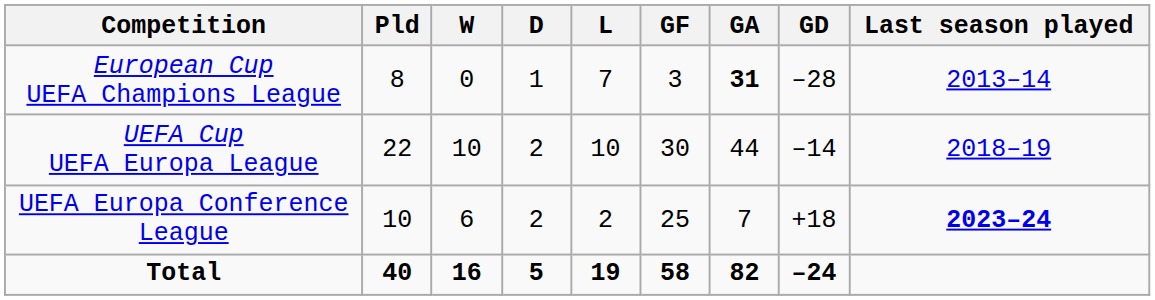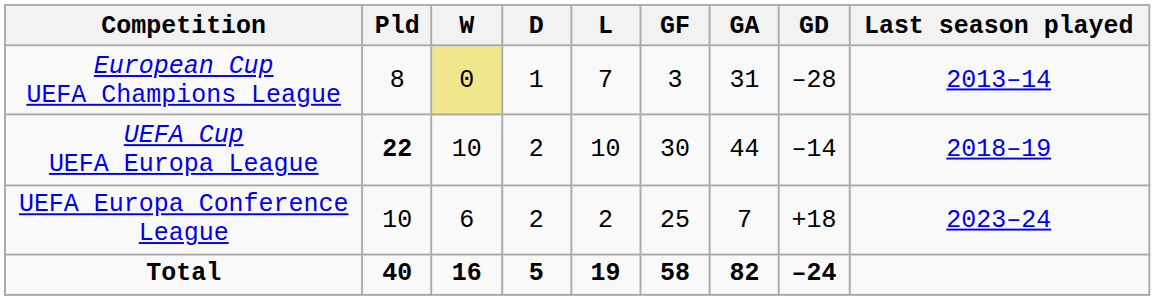(467, 80) no background -> (467, 80) khaki background
(745, 80) bold -> (745, 80) normal
(397, 150) normal -> (397, 150) bold
(999, 219) bold -> (999, 219) normal
